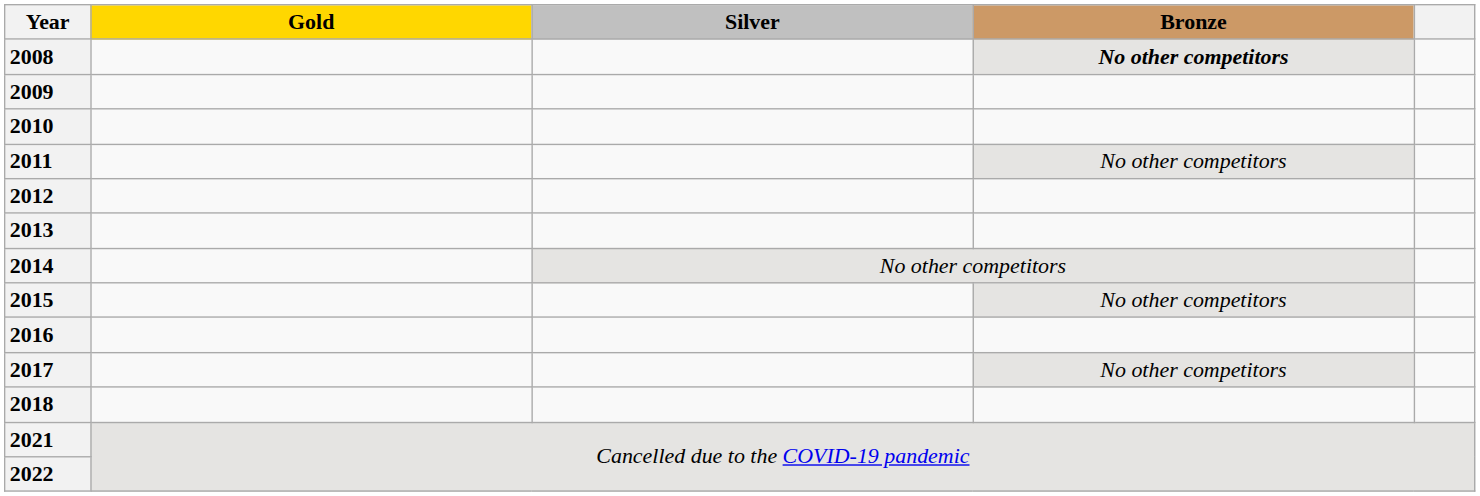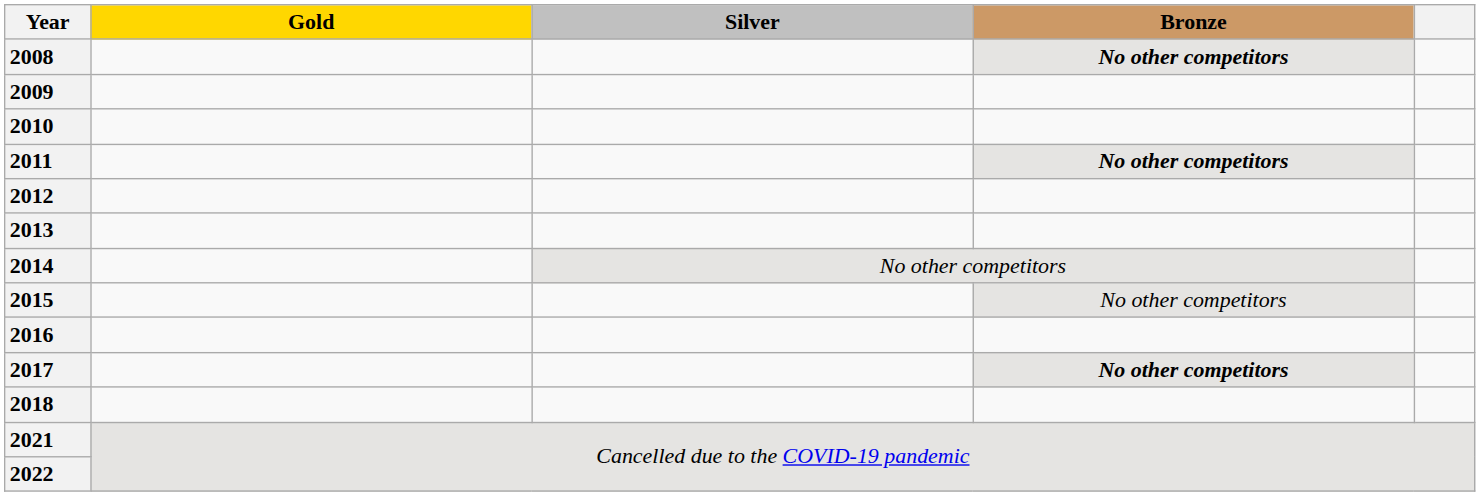(1194, 160) normal -> (1194, 160) bold
(1194, 369) normal -> (1194, 369) bold
